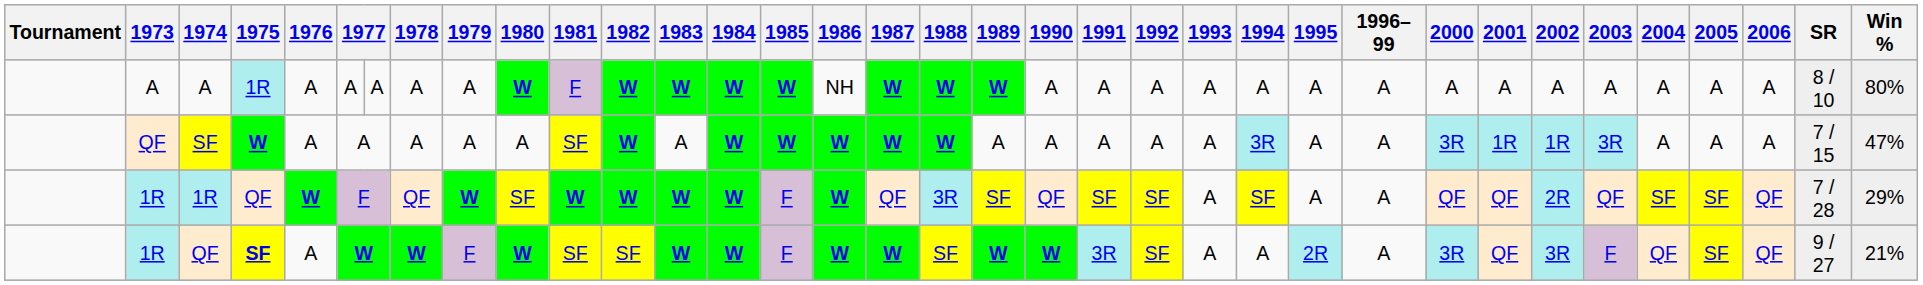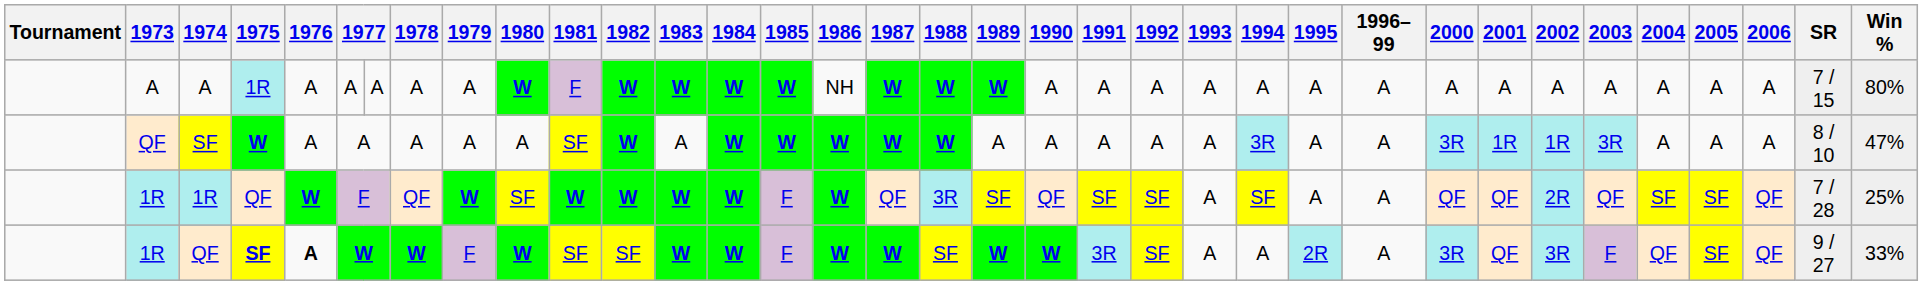(1824, 87) 8 / 10 -> (1824, 87) 7 / 15
(1824, 143) 7 / 15 -> (1824, 143) 8 / 10
(1885, 198) 29% -> (1885, 198) 25%
(311, 253) normal -> (311, 253) bold
(1885, 253) 21% -> (1885, 253) 33%
